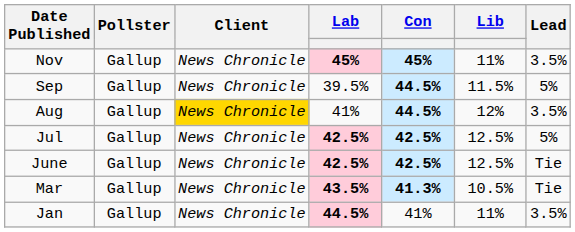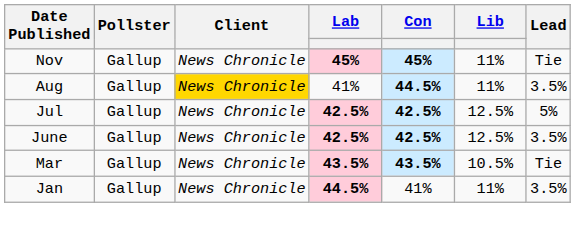(548, 61) 3.5% -> (548, 61) Tie
- row: (49, 86)
(490, 112) 12% -> (490, 86) 11%
(548, 163) Tie -> (548, 138) 3.5%
(418, 189) 41.3% -> (418, 163) 43.5%
